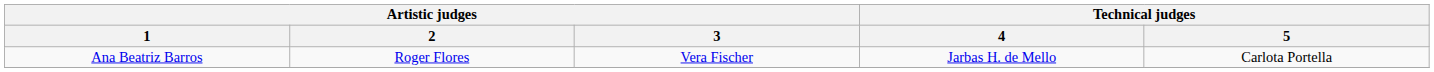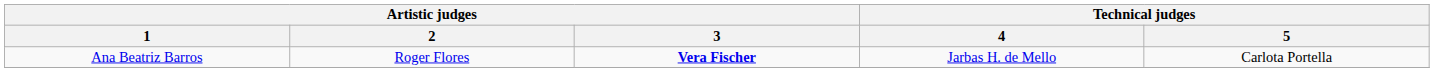(717, 57) normal -> (717, 57) bold
